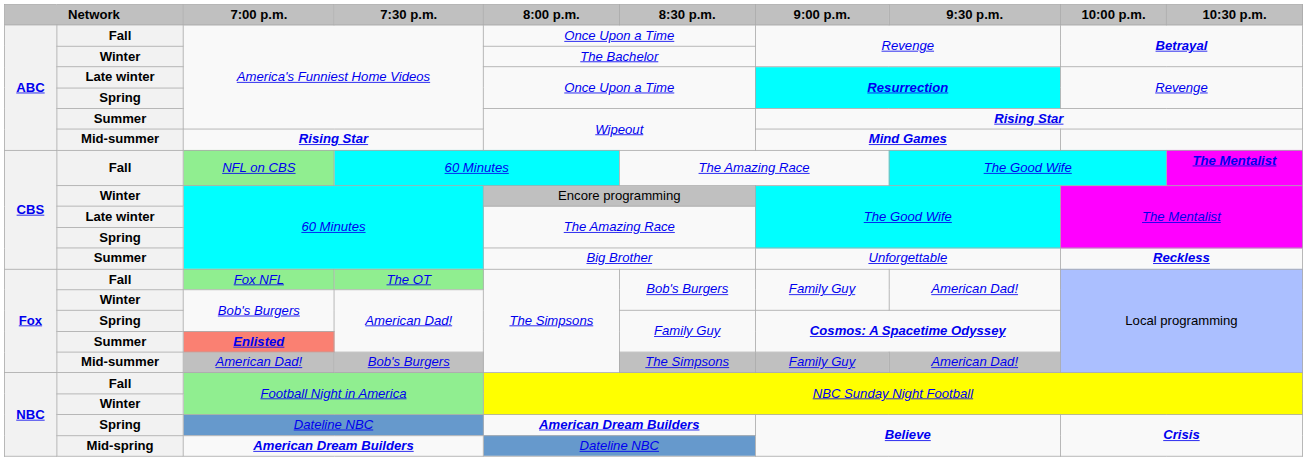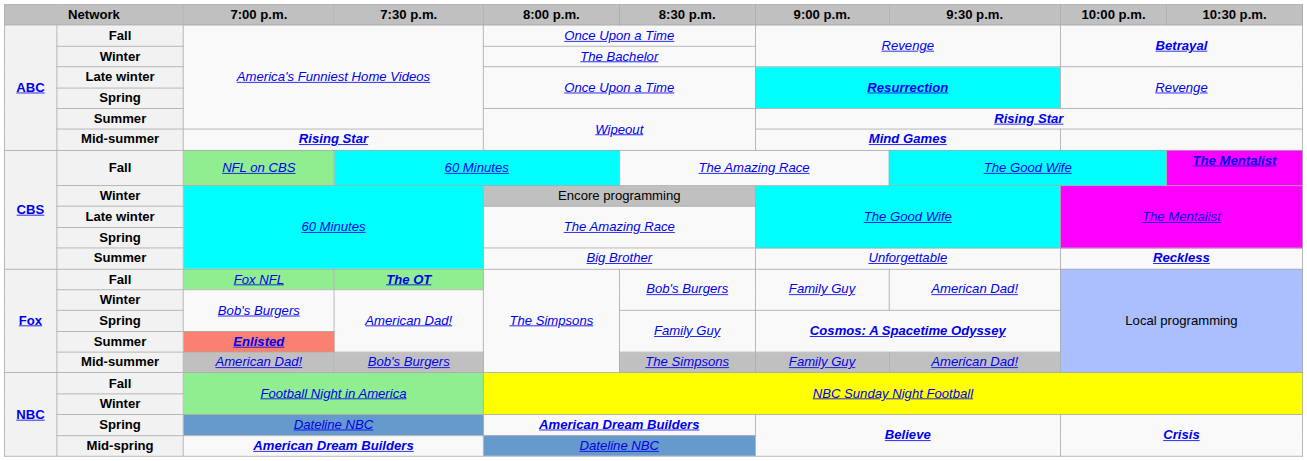(409, 279) normal -> (409, 279) bold
